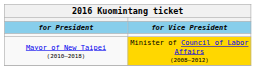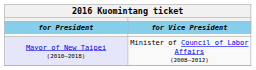(66, 51) no background -> (66, 51) lavender background
(189, 51) gold background -> (189, 51) no background
